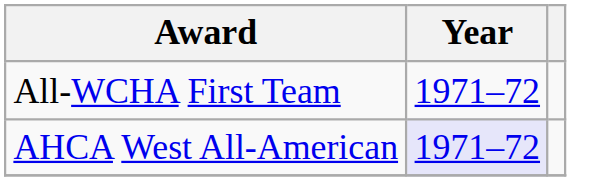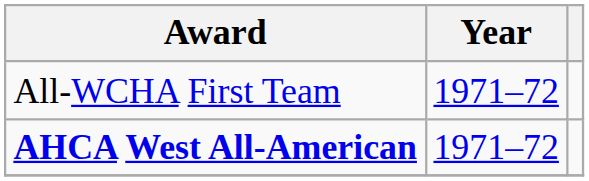(206, 146) normal -> (215, 146) bold
(477, 146) lavender background -> (496, 146) no background
